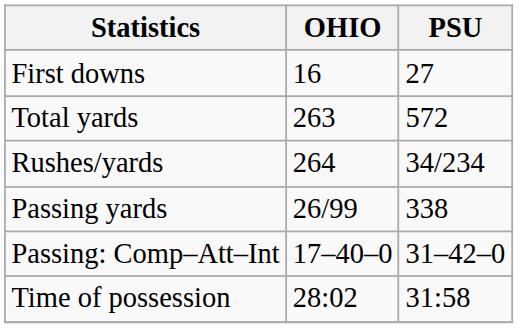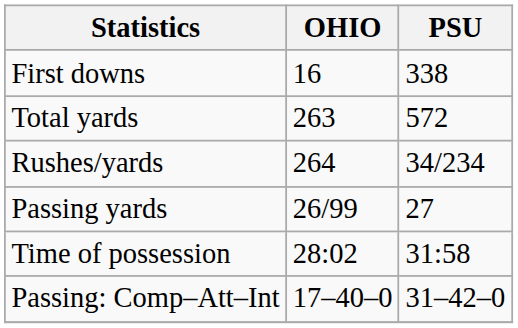(420, 72) 27 -> (427, 72) 338
(427, 208) 338 -> (420, 208) 27
rows swapped: (146, 253) <-> (121, 298)
